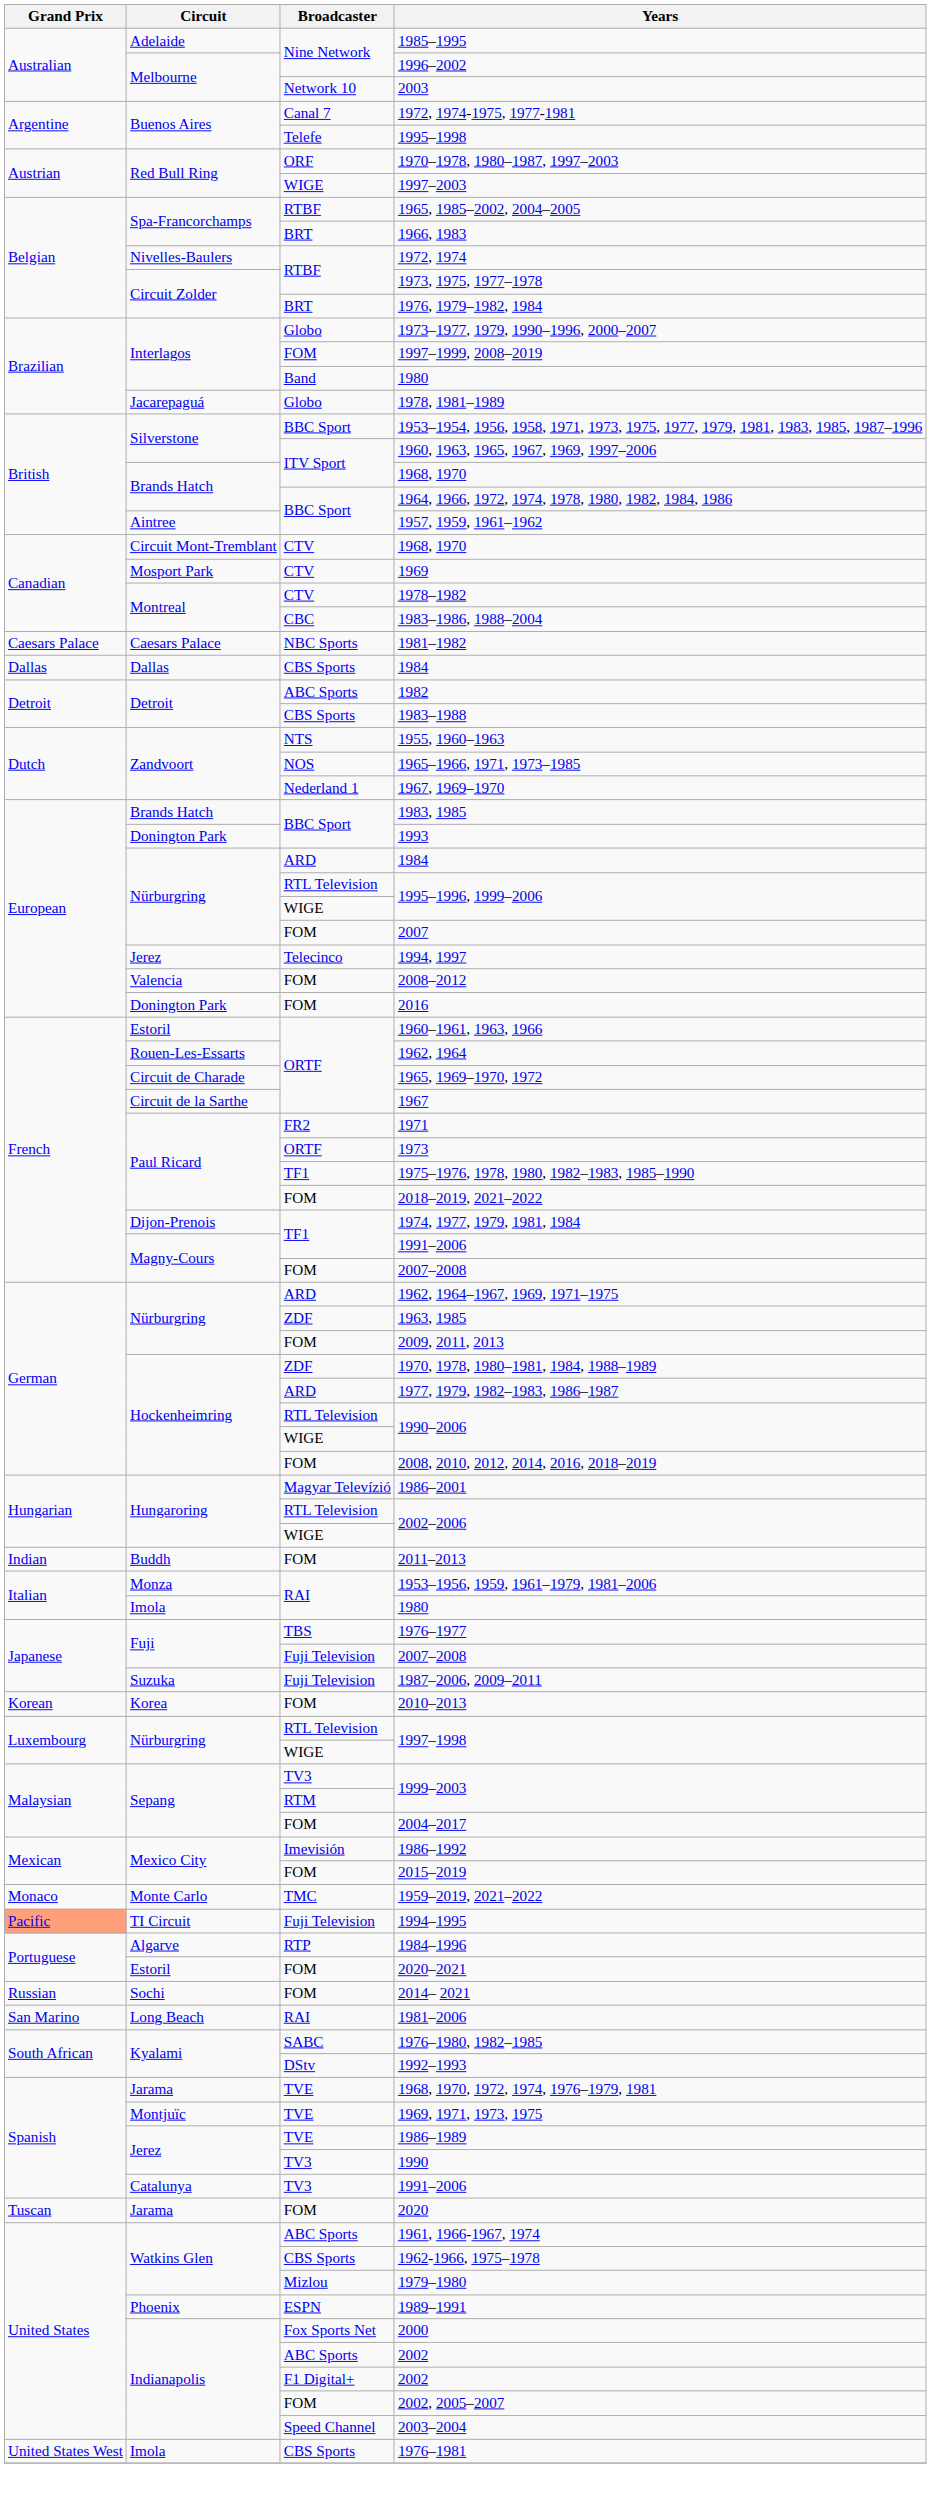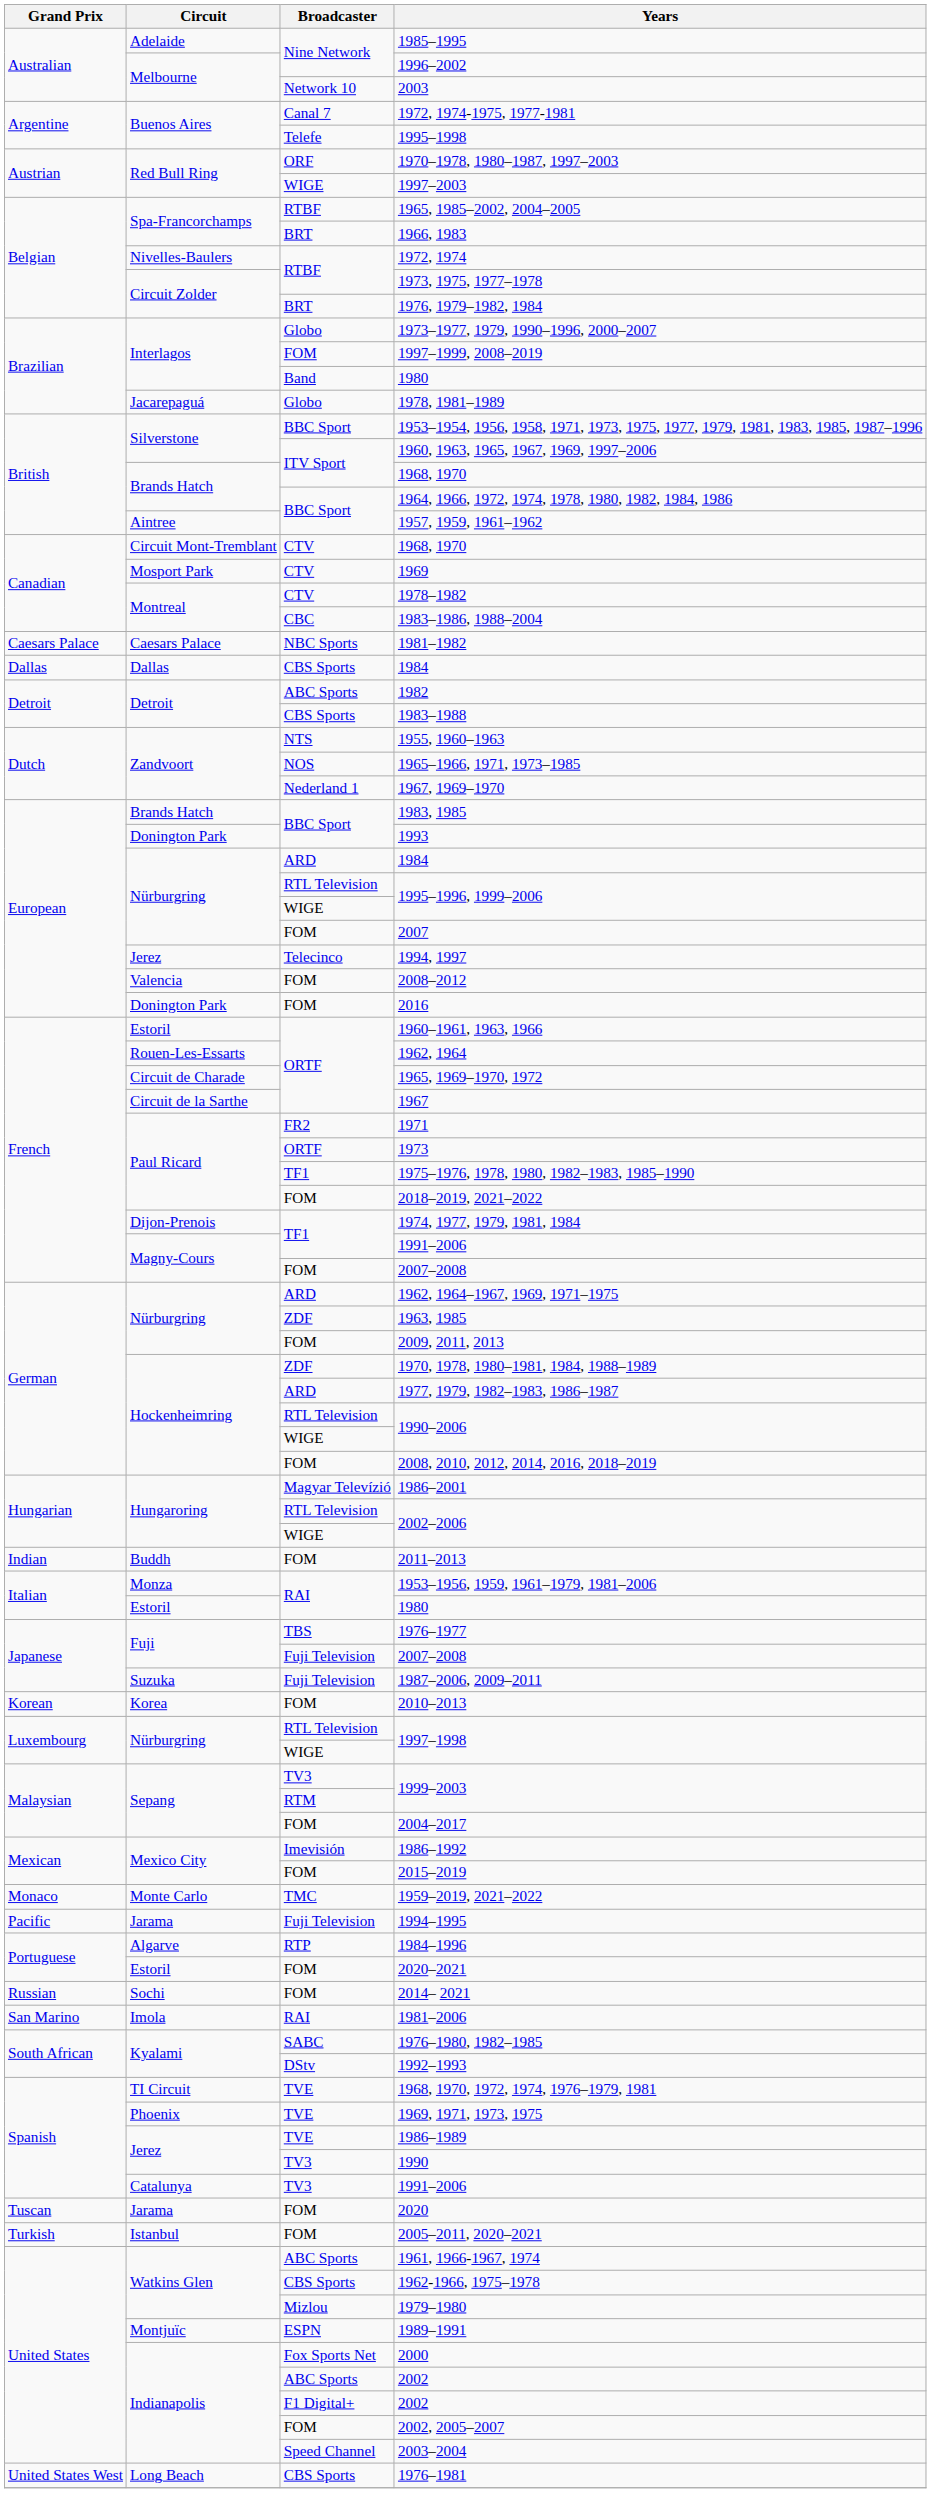(148, 1607) Imola -> (150, 1607) Estoril
(29, 1920) lightsalmon background -> (29, 1920) no background
(160, 1920) TI Circuit -> (152, 1920) Jarama
(167, 2017) Long Beach -> (148, 2017) Imola
(152, 2089) Jarama -> (160, 2089) TI Circuit
(158, 2113) Montjuïc -> (155, 2113) Phoenix
+ row: (300, 2234)
(155, 2306) Phoenix -> (158, 2330) Montjuïc
(148, 2451) Imola -> (167, 2475) Long Beach
